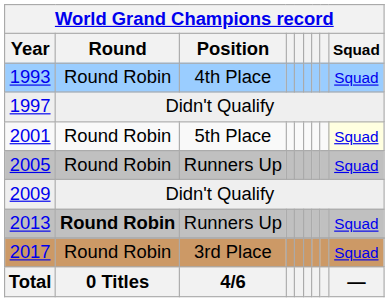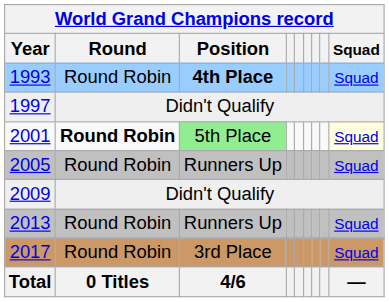(233, 77) normal -> (233, 77) bold
(118, 135) normal -> (118, 135) bold
(233, 135) no background -> (233, 135) lightgreen background
(118, 223) bold -> (118, 223) normal
